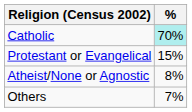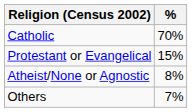(170, 35) paleturquoise background -> (170, 35) no background
